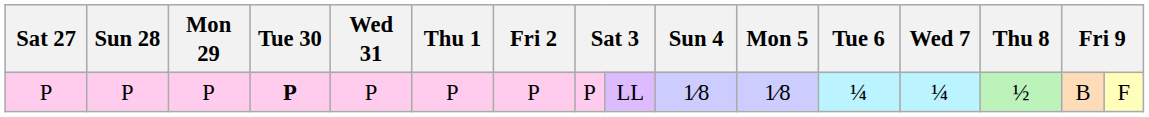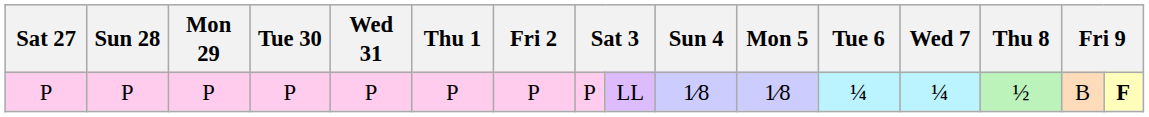(290, 91) bold -> (290, 91) normal
(1124, 91) normal -> (1123, 91) bold
